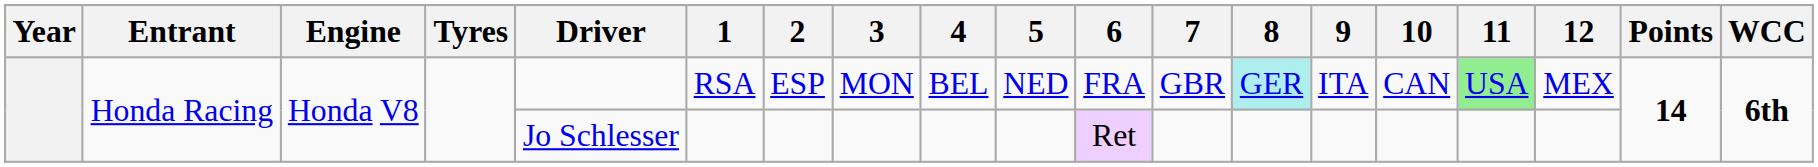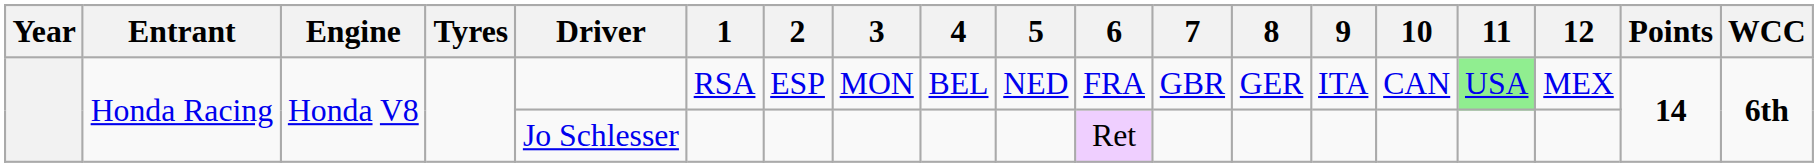(1272, 83) paleturquoise background -> (1272, 83) no background
